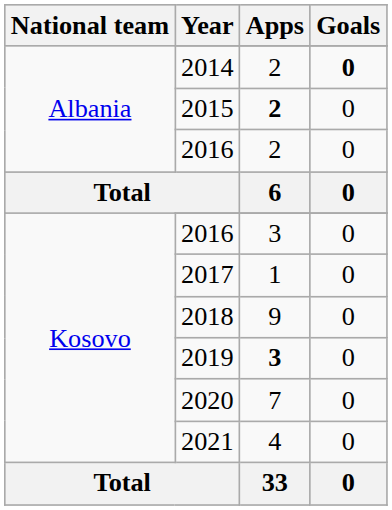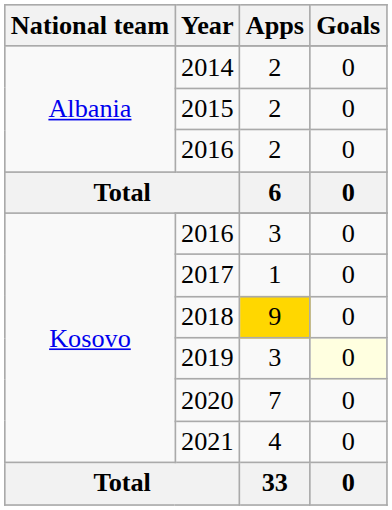(348, 66) bold -> (348, 66) normal
(275, 108) bold -> (275, 108) normal
(275, 316) no background -> (275, 316) gold background
(275, 358) bold -> (275, 358) normal
(348, 358) no background -> (348, 358) lightyellow background
